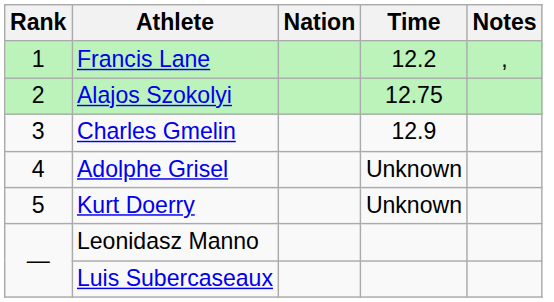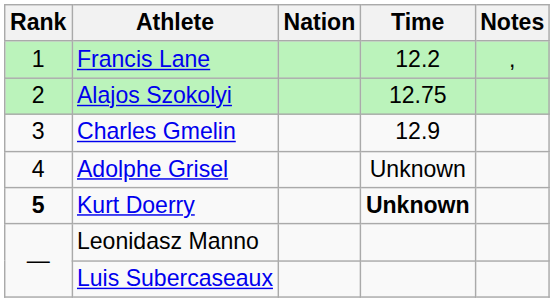(38, 205) normal -> (38, 205) bold
(414, 205) normal -> (418, 205) bold
